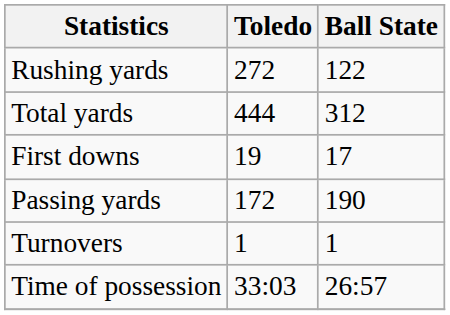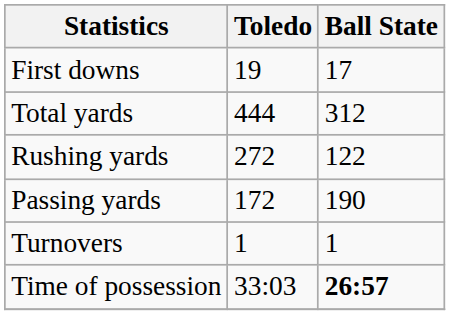rows swapped: (75, 156) <-> (90, 69)
(356, 286) normal -> (357, 286) bold
